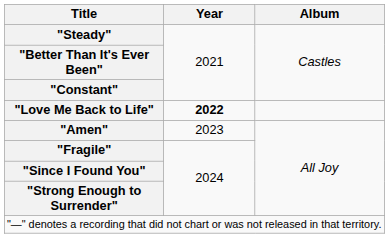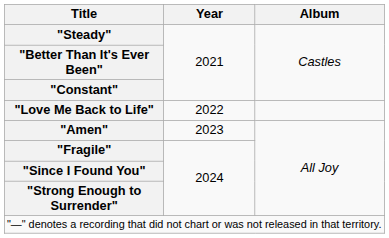(209, 110) bold -> (209, 110) normal
